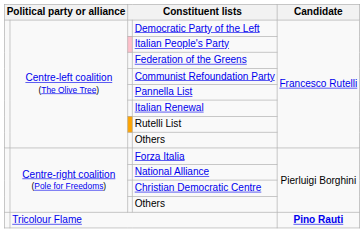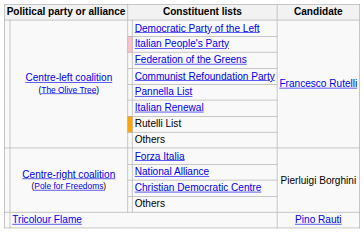(318, 220) bold -> (318, 220) normal
